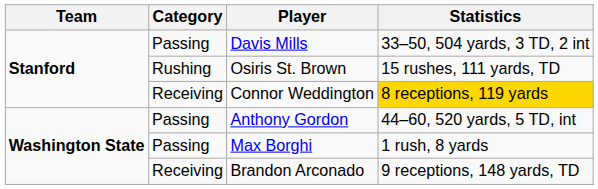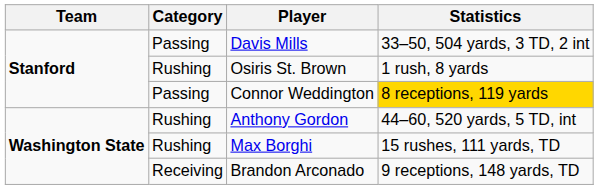(471, 68) 15 rushes, 111 yards, TD -> (435, 68) 1 rush, 8 yards
(187, 94) Receiving -> (181, 94) Passing
(181, 119) Passing -> (182, 119) Rushing
(181, 145) Passing -> (182, 145) Rushing
(435, 145) 1 rush, 8 yards -> (471, 145) 15 rushes, 111 yards, TD
